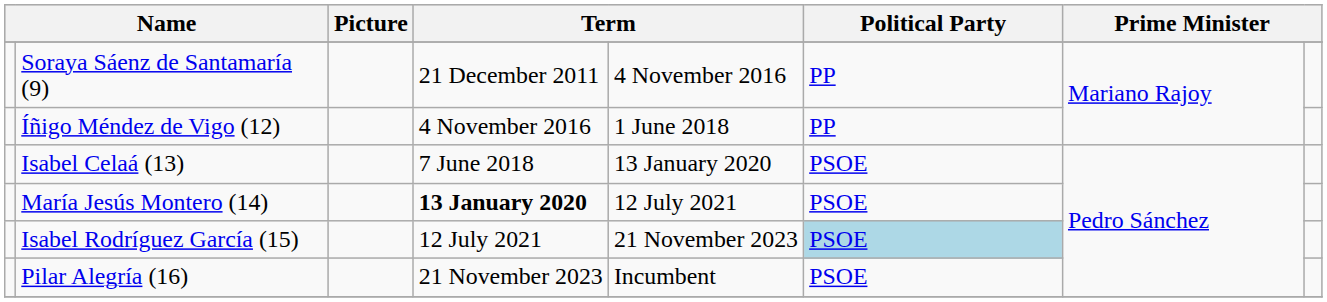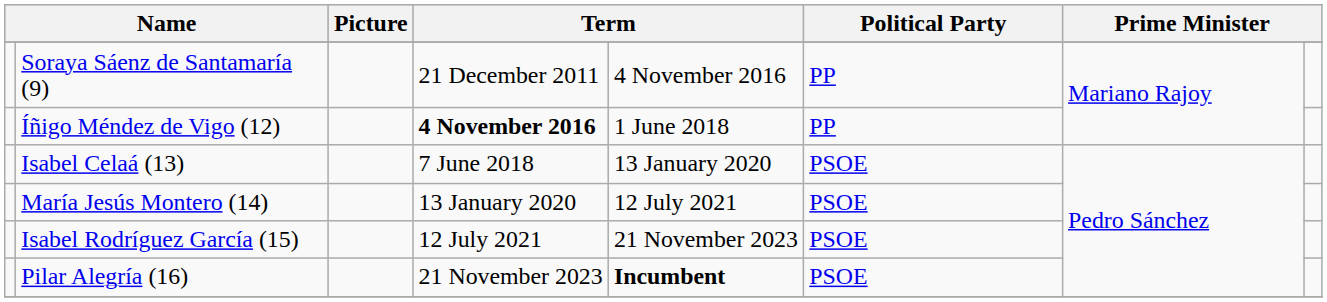(505, 125) normal -> (507, 125) bold
(503, 201) bold -> (497, 201) normal
(838, 239) lightblue background -> (838, 239) no background
(665, 277) normal -> (670, 277) bold
